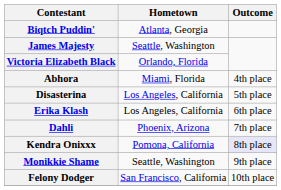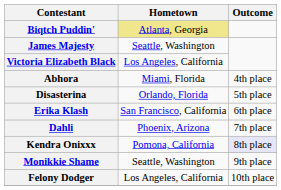(173, 29) no background -> (173, 29) khaki background
(173, 62) Orlando, Florida -> (173, 62) Los Angeles, California
(173, 95) Los Angeles, California -> (173, 95) Orlando, Florida
(173, 111) Los Angeles, California -> (173, 111) San Francisco, California
(173, 177) San Francisco, California -> (173, 177) Los Angeles, California
